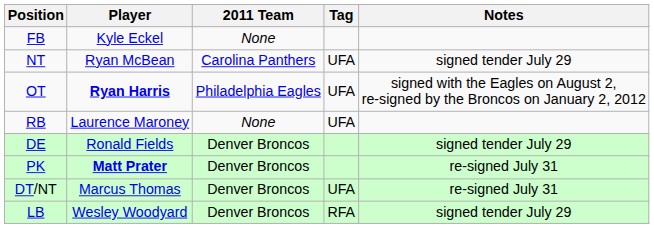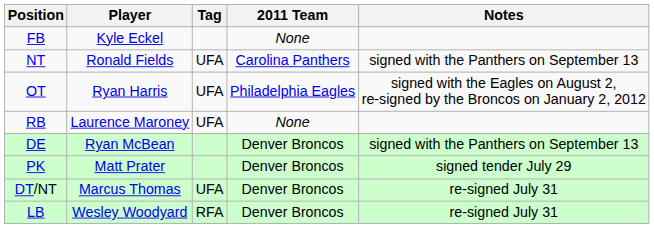columns swapped: (341, 15) <-> (258, 15)
(130, 60) Ryan McBean -> (130, 60) Ronald Fields
(504, 60) signed tender July 29 -> (504, 60) signed with the Panthers on September 13
(130, 91) bold -> (130, 91) normal
(130, 144) Ronald Fields -> (130, 144) Ryan McBean
(504, 144) signed tender July 29 -> (504, 144) signed with the Panthers on September 13
(130, 167) bold -> (130, 167) normal
(504, 167) re-signed July 31 -> (504, 167) signed tender July 29
(504, 212) signed tender July 29 -> (504, 212) re-signed July 31
